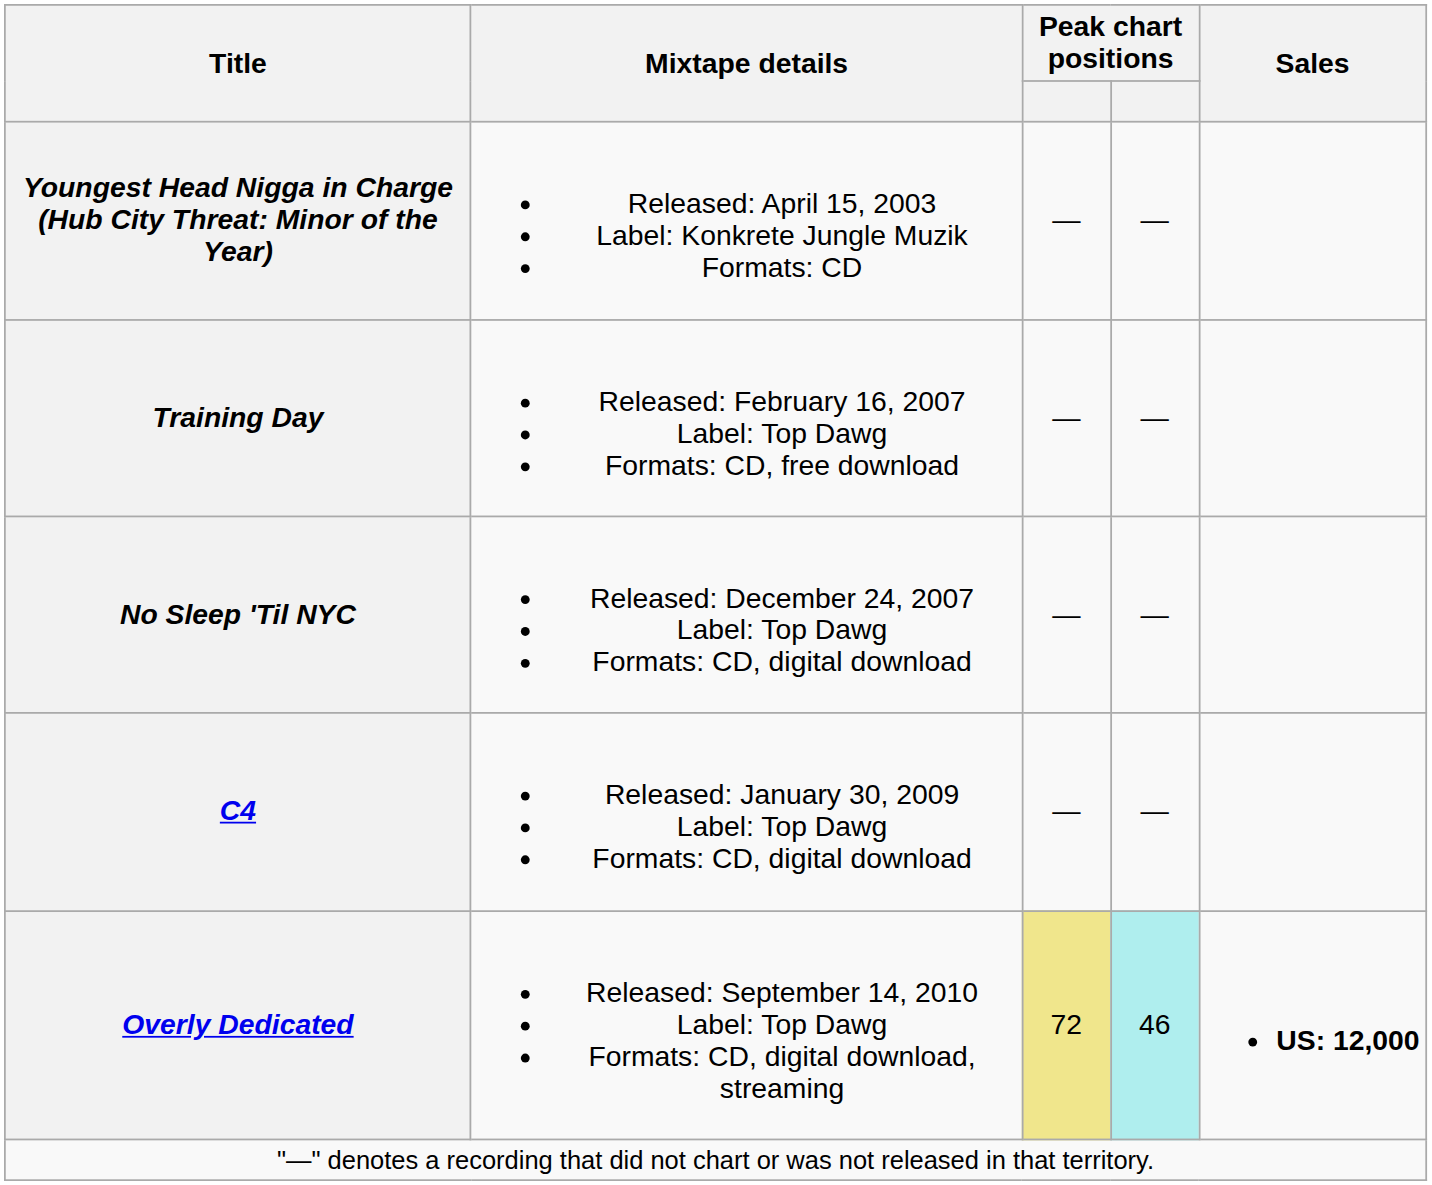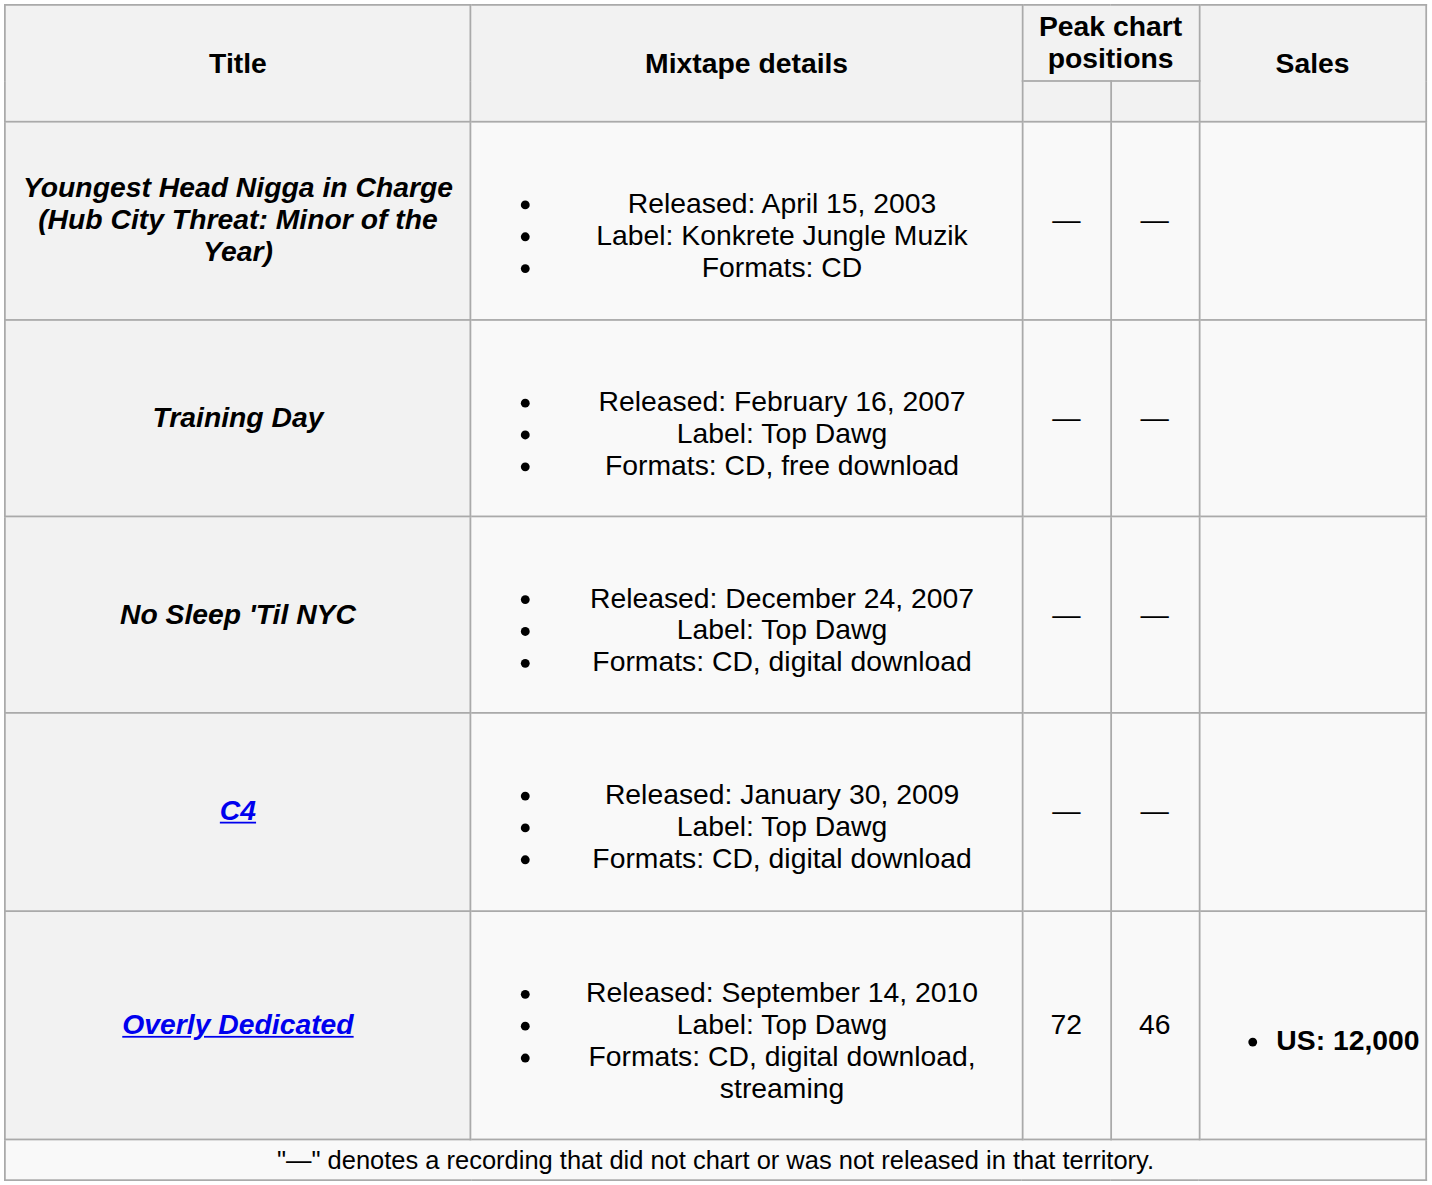(1066, 1024) khaki background -> (1066, 1024) no background
(1155, 1024) paleturquoise background -> (1155, 1024) no background
